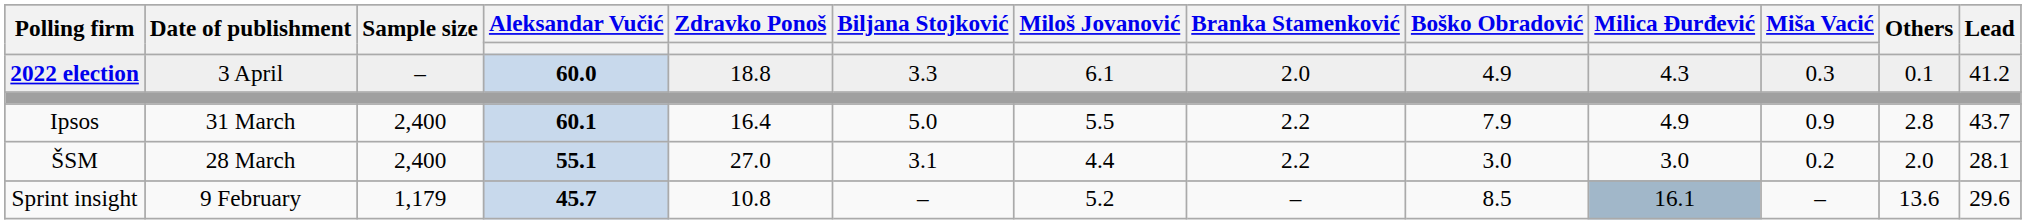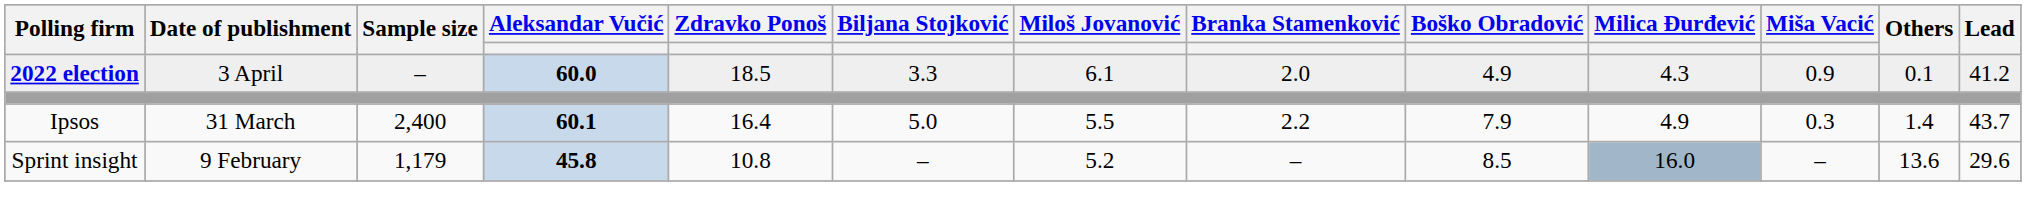(750, 72) 18.8 -> (750, 72) 18.5
(1820, 72) 0.3 -> (1820, 72) 0.9
(1820, 122) 0.9 -> (1820, 122) 0.3
(1919, 122) 2.8 -> (1919, 122) 1.4
- row: (75, 160)
(576, 198) 45.7 -> (576, 160) 45.8
(1675, 198) 16.1 -> (1675, 160) 16.0
